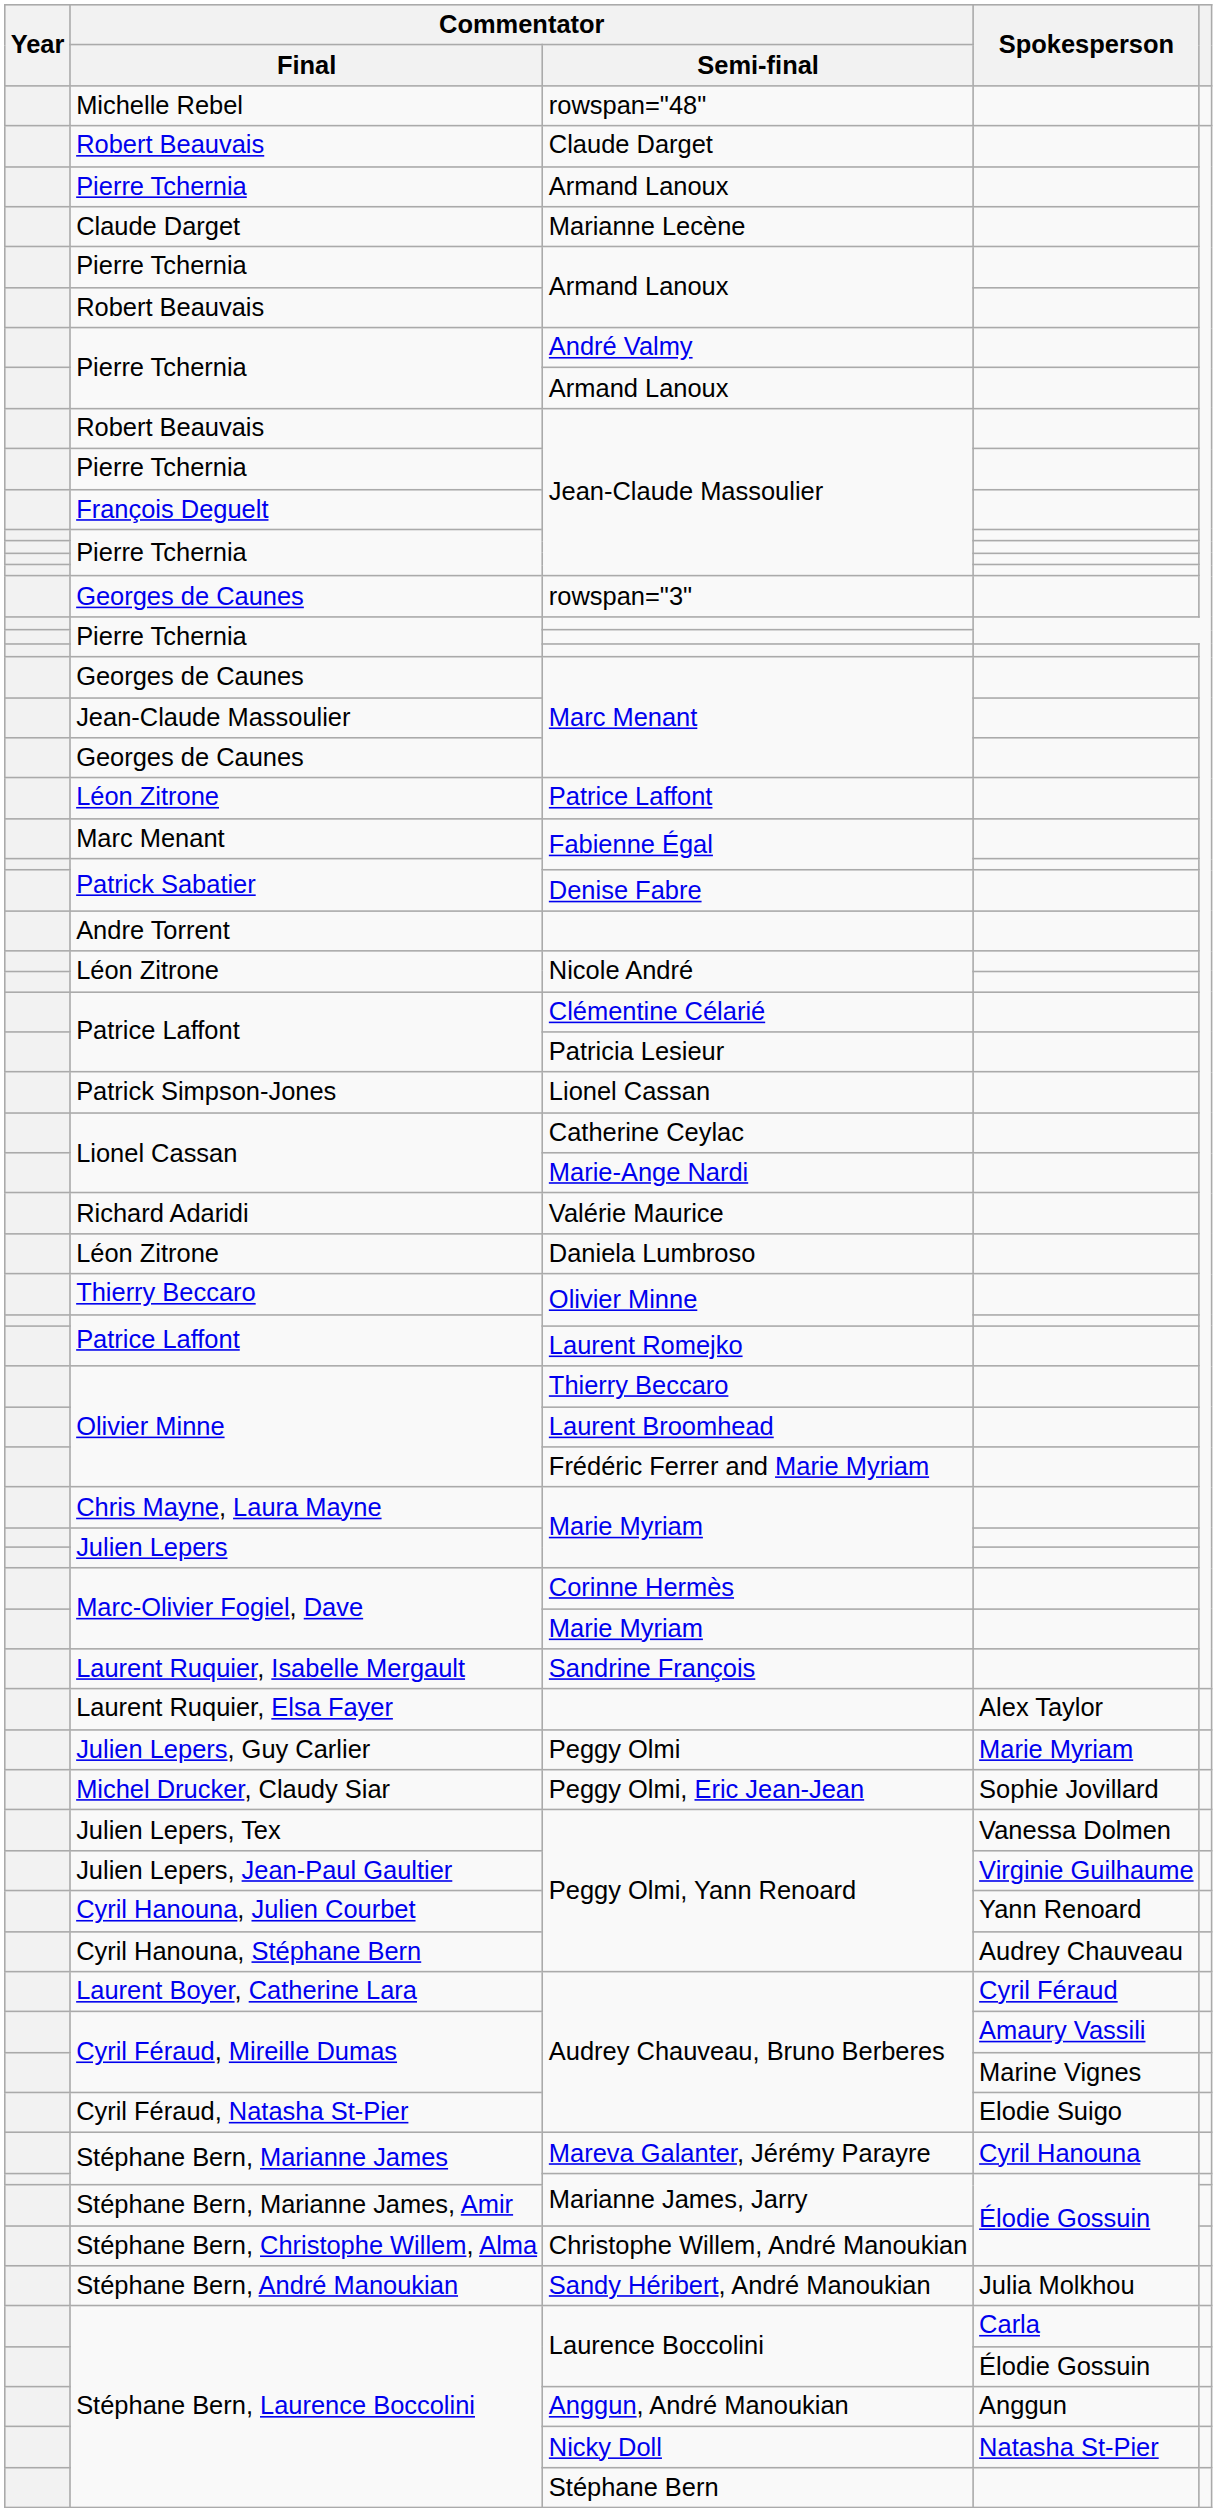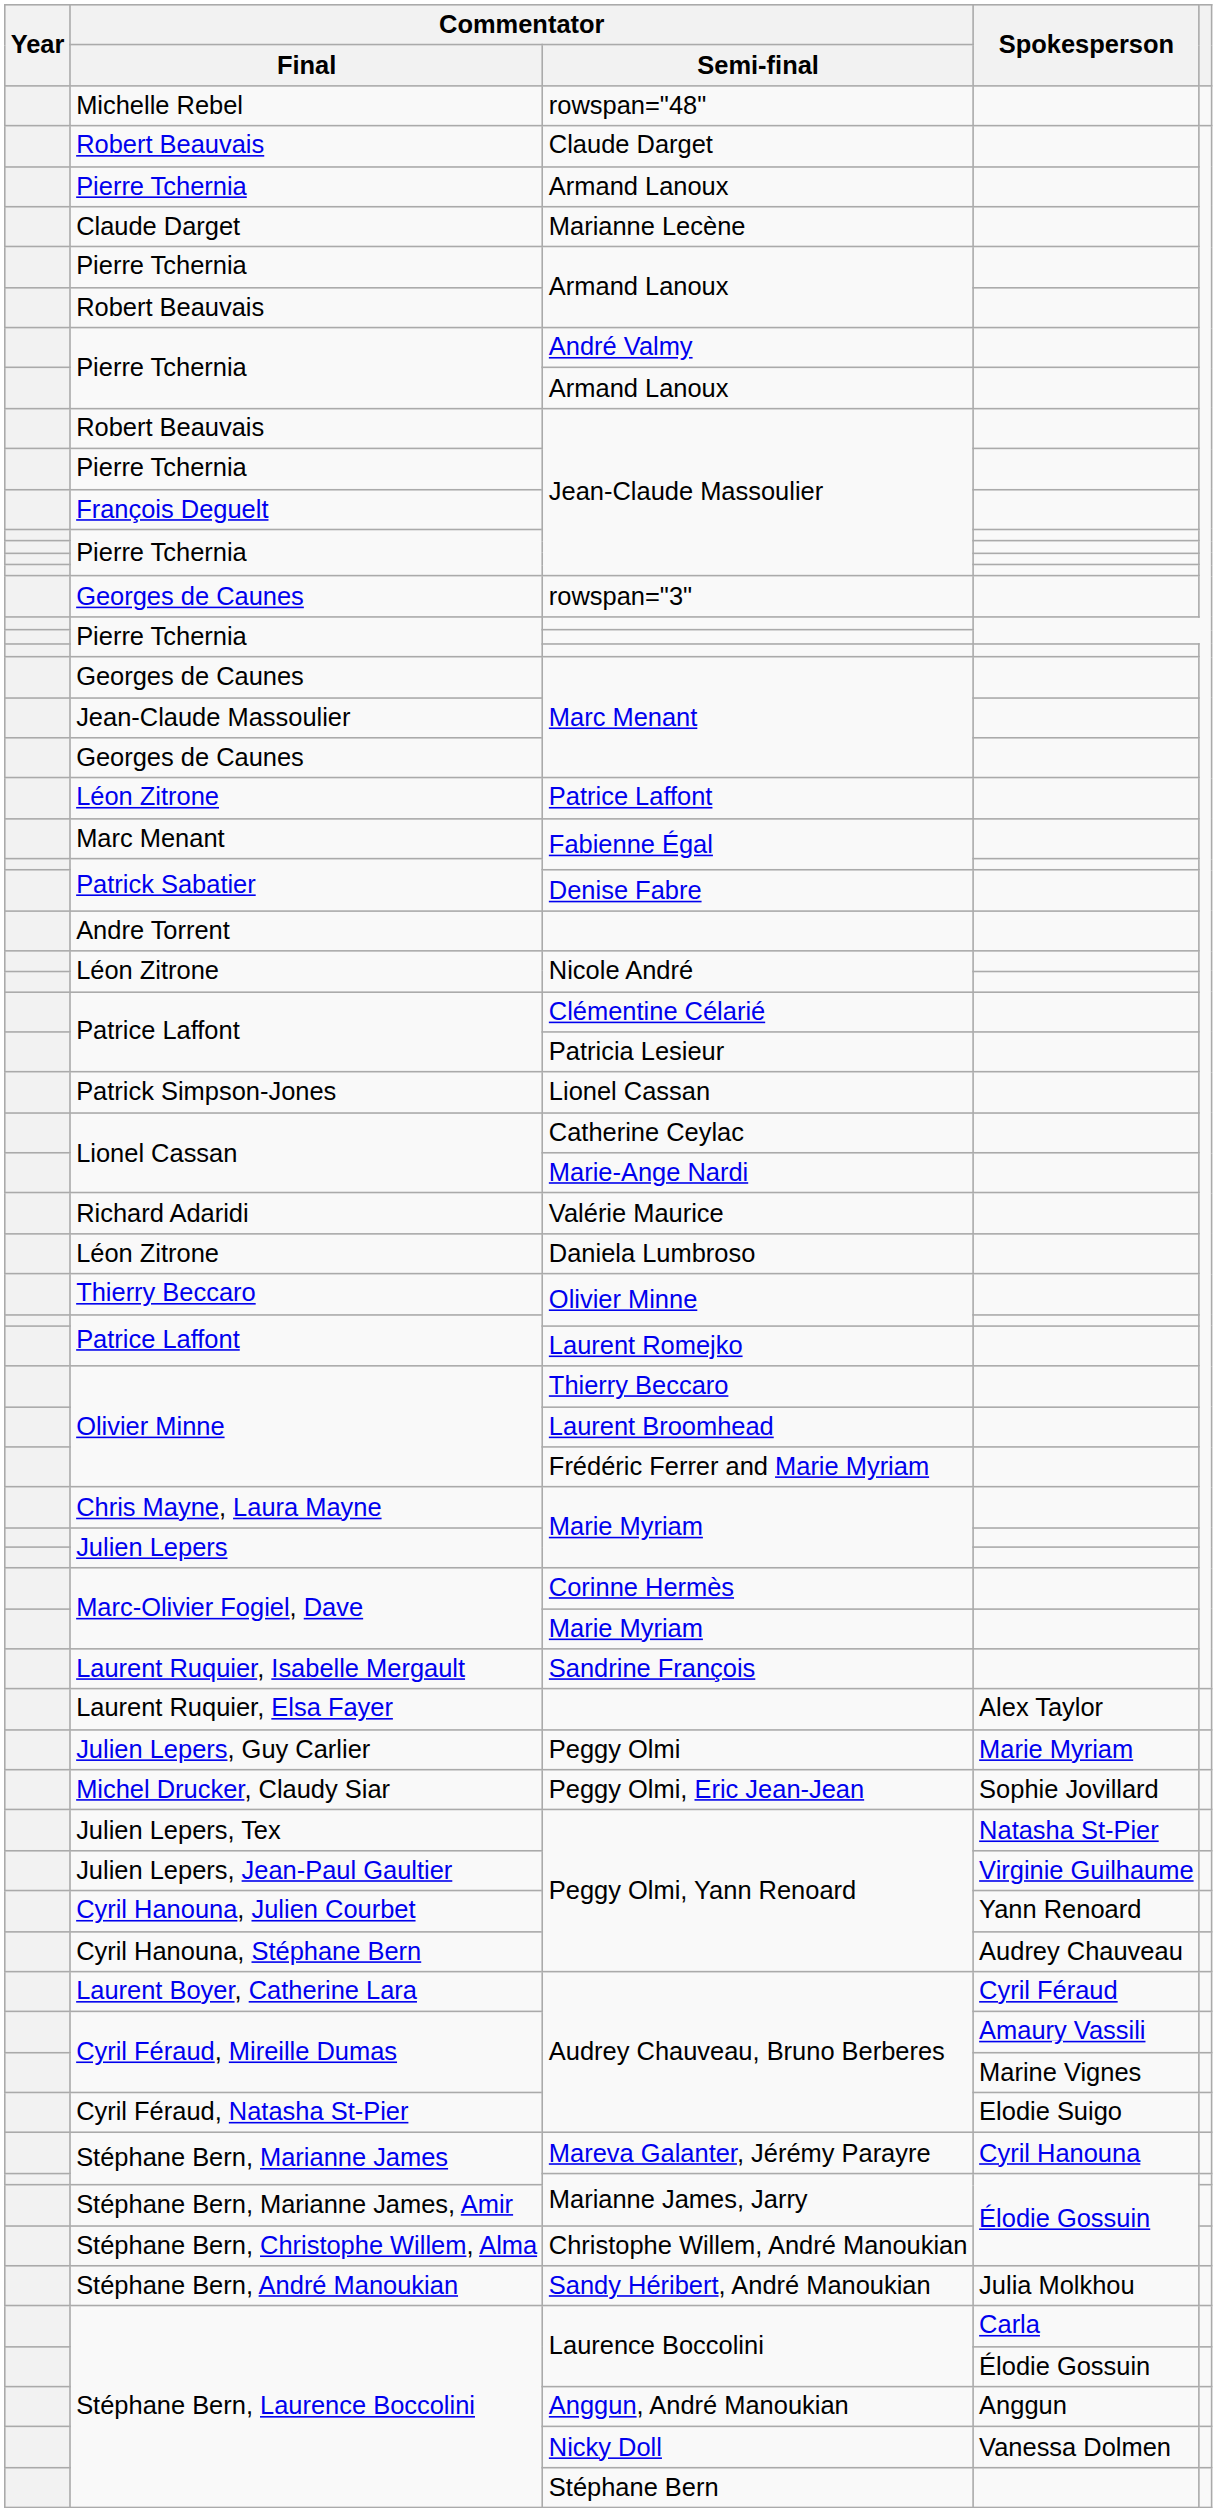(1075, 1829) Vanessa Dolmen -> (1069, 1829) Natasha St-Pier
(1069, 2446) Natasha St-Pier -> (1075, 2446) Vanessa Dolmen
